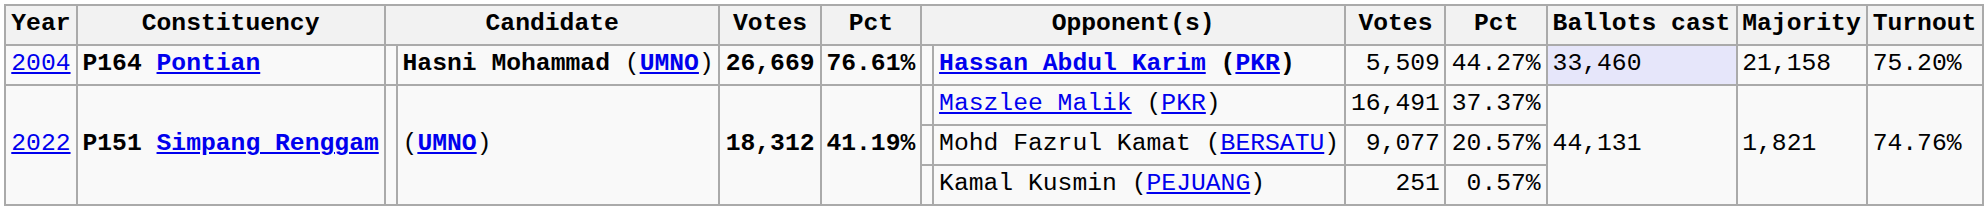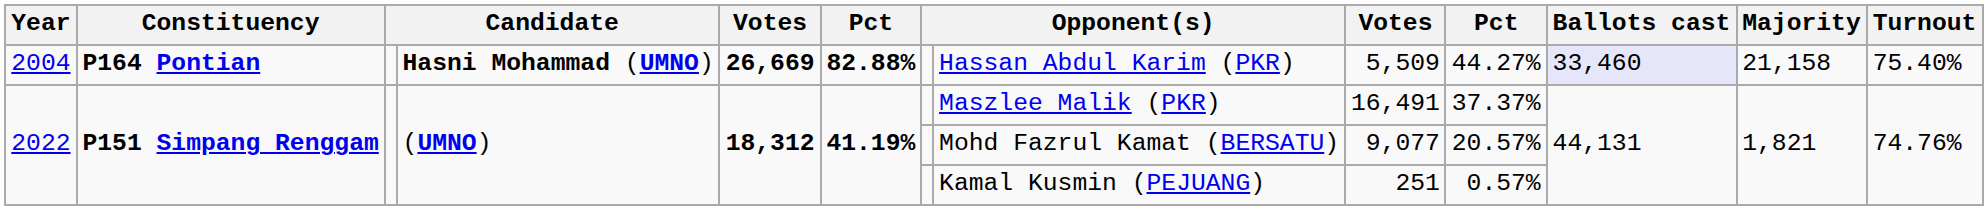(871, 65) 76.61% -> (871, 65) 82.88%
(1117, 65) bold -> (1117, 65) normal
(1917, 65) 75.20% -> (1917, 65) 75.40%
